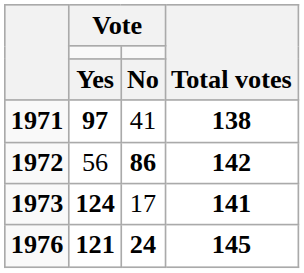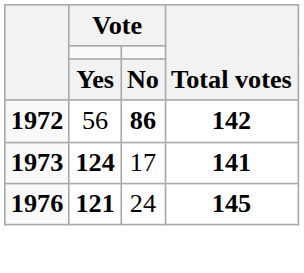- row: (37, 120)
(143, 245) bold -> (143, 203) normal
